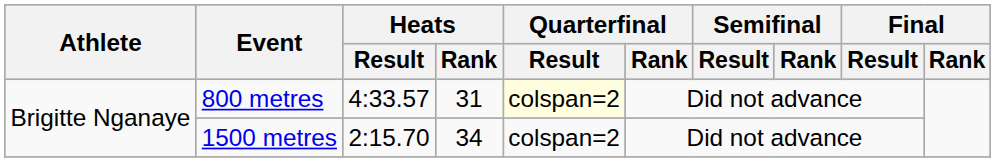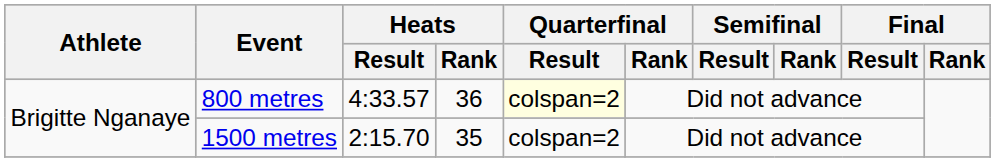(469, 99) 31 -> (469, 99) 36
(469, 138) 34 -> (469, 138) 35
